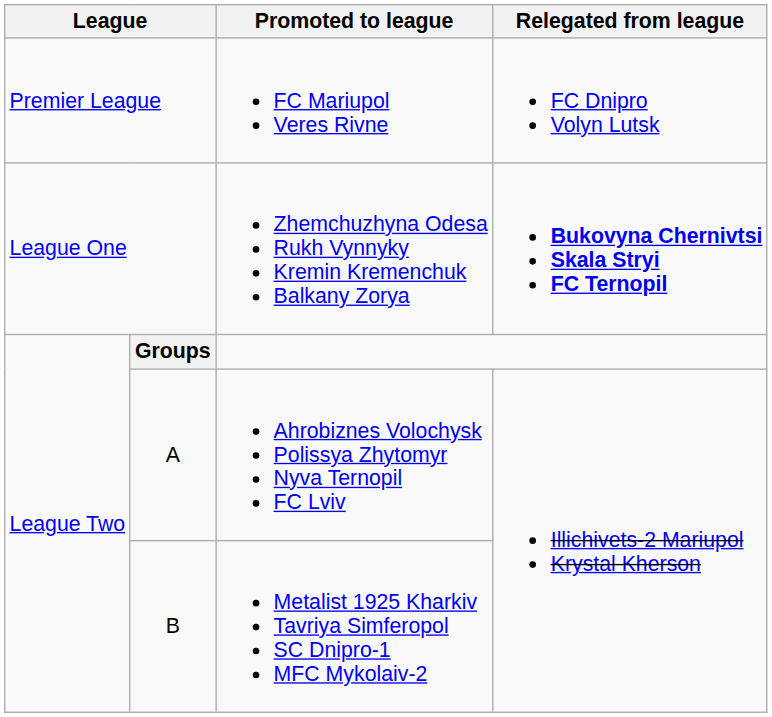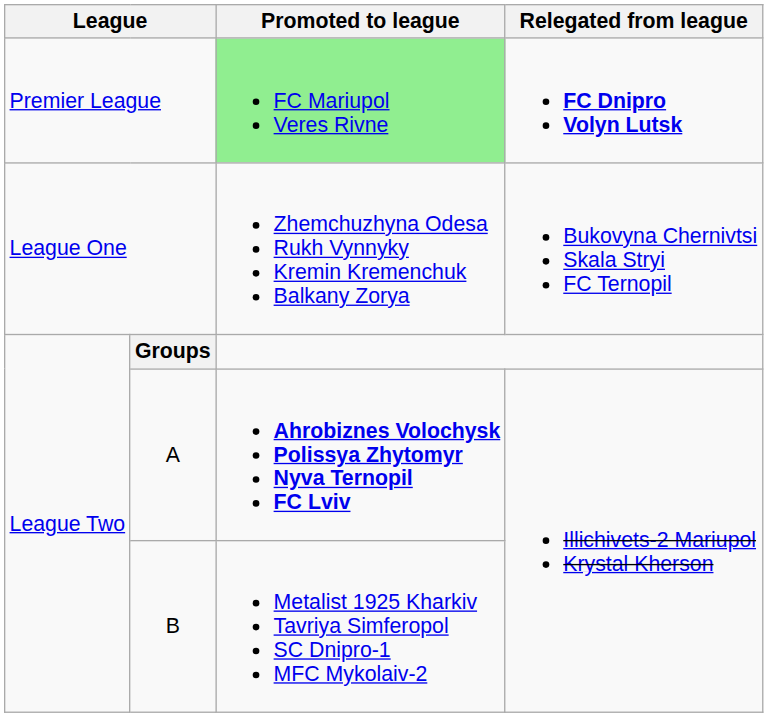(354, 112) no background -> (360, 112) lightgreen background
(630, 112) normal -> (634, 112) bold
(630, 261) bold -> (634, 261) normal
(354, 466) normal -> (360, 466) bold
